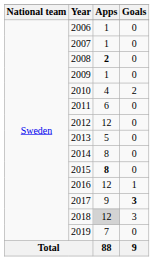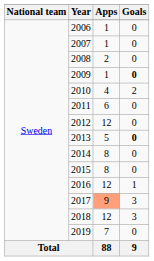(106, 59) bold -> (106, 59) normal
(134, 75) normal -> (134, 75) bold
(134, 138) normal -> (134, 138) bold
(106, 169) bold -> (106, 169) normal
(106, 201) no background -> (106, 201) lightsalmon background
(134, 201) bold -> (134, 201) normal
(106, 216) lightgrey background -> (106, 216) no background
